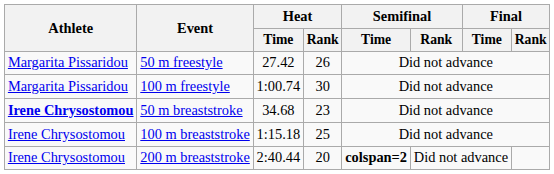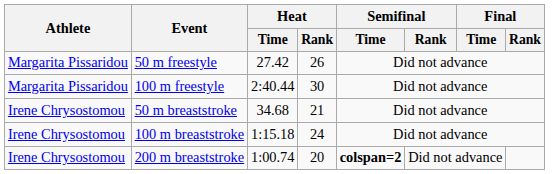(278, 86) 1:00.74 -> (273, 86) 2:40.44
(71, 110) bold -> (66, 110) normal
(323, 110) 23 -> (317, 110) 21
(323, 134) 25 -> (317, 134) 24
(278, 157) 2:40.44 -> (273, 157) 1:00.74
